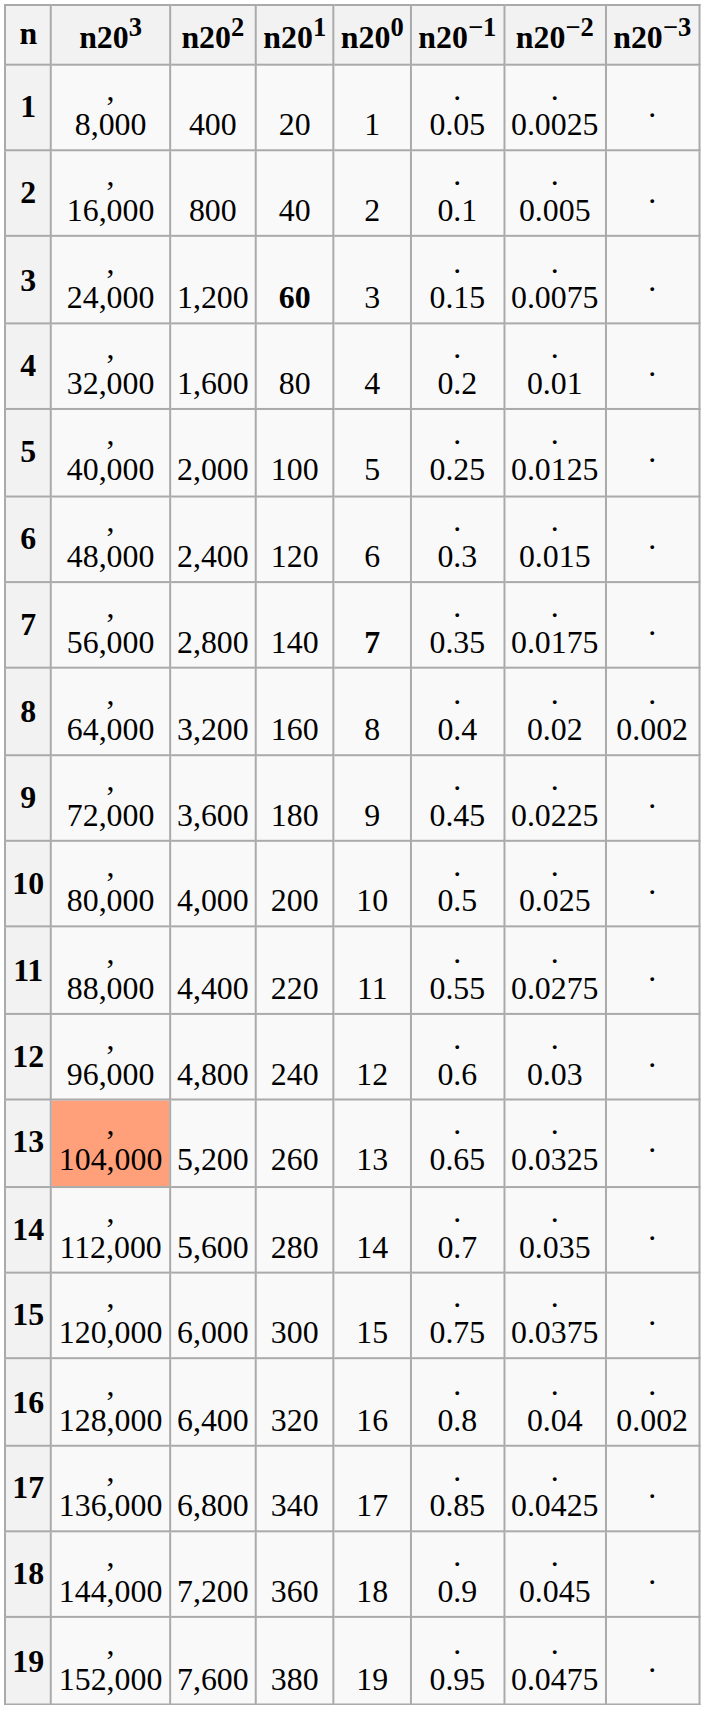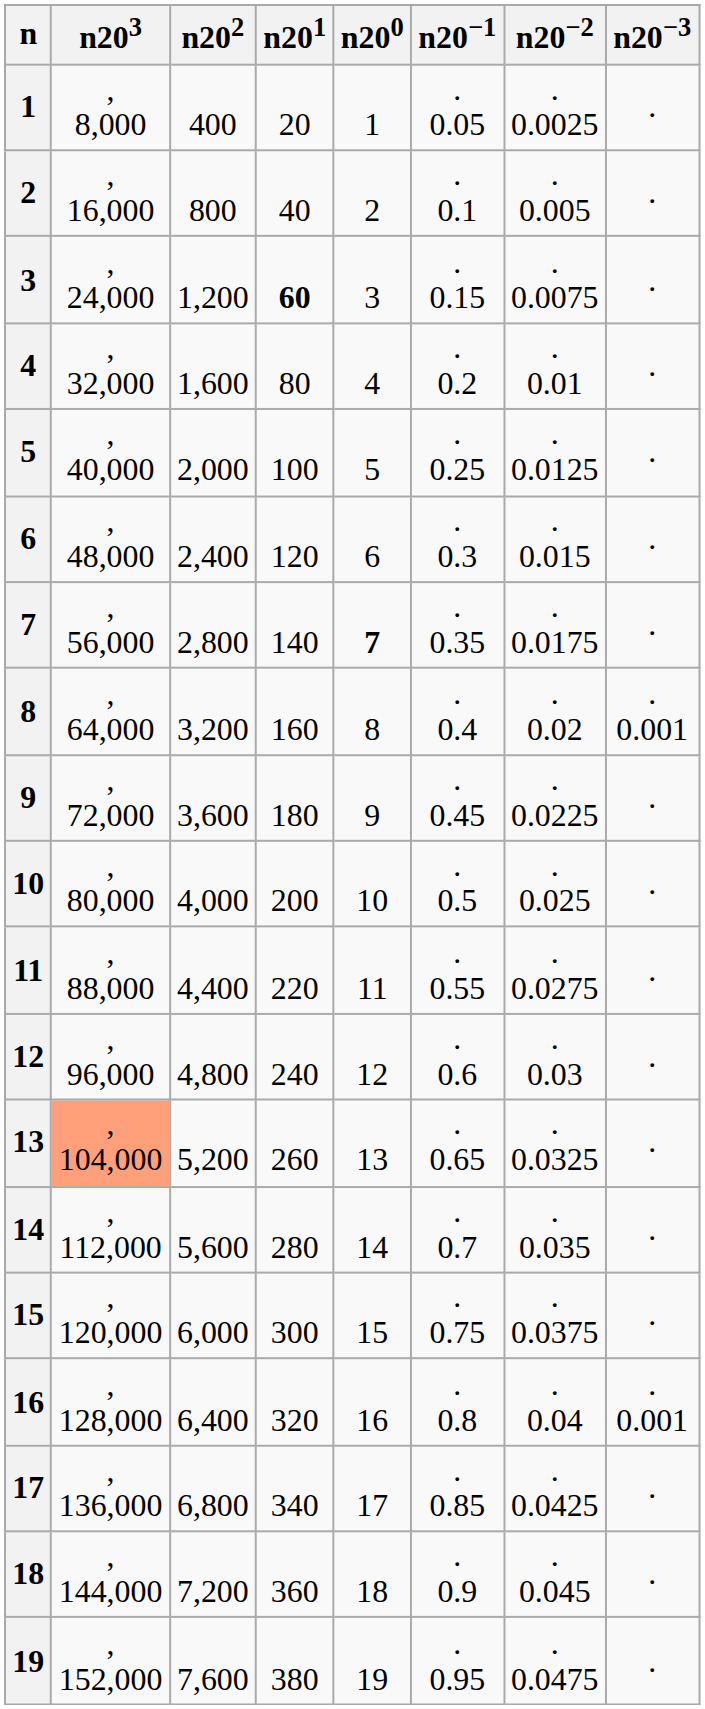(652, 710) . 0.002 -> (652, 710) . 0.001
(652, 1401) . 0.002 -> (652, 1401) . 0.001
